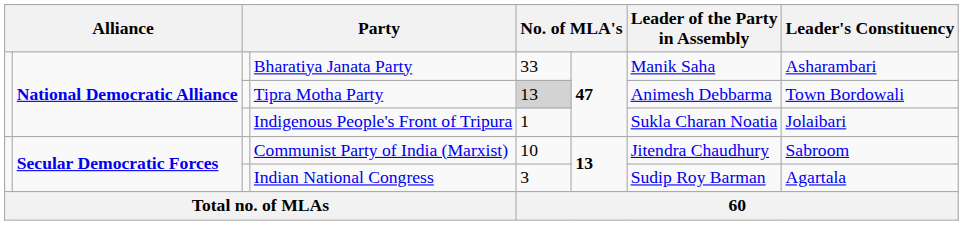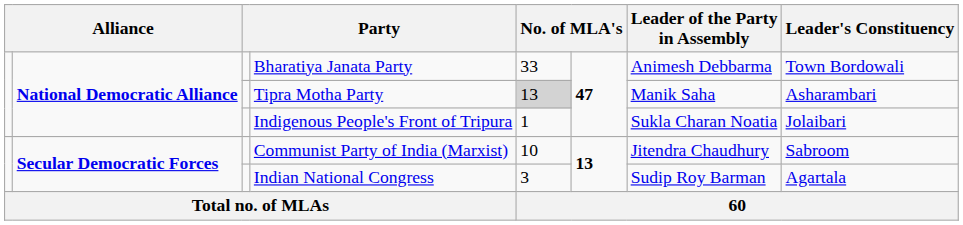(673, 66) Manik Saha -> (701, 66) Animesh Debbarma
(831, 66) Asharambari -> (845, 66) Town Bordowali
(701, 94) Animesh Debbarma -> (673, 94) Manik Saha
(845, 94) Town Bordowali -> (831, 94) Asharambari
